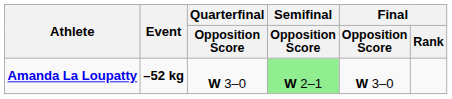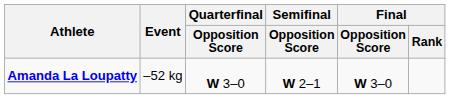(164, 76) bold -> (163, 76) normal
(303, 84) lightgreen background -> (302, 84) no background
